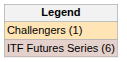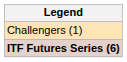(61, 48) normal -> (63, 48) bold
